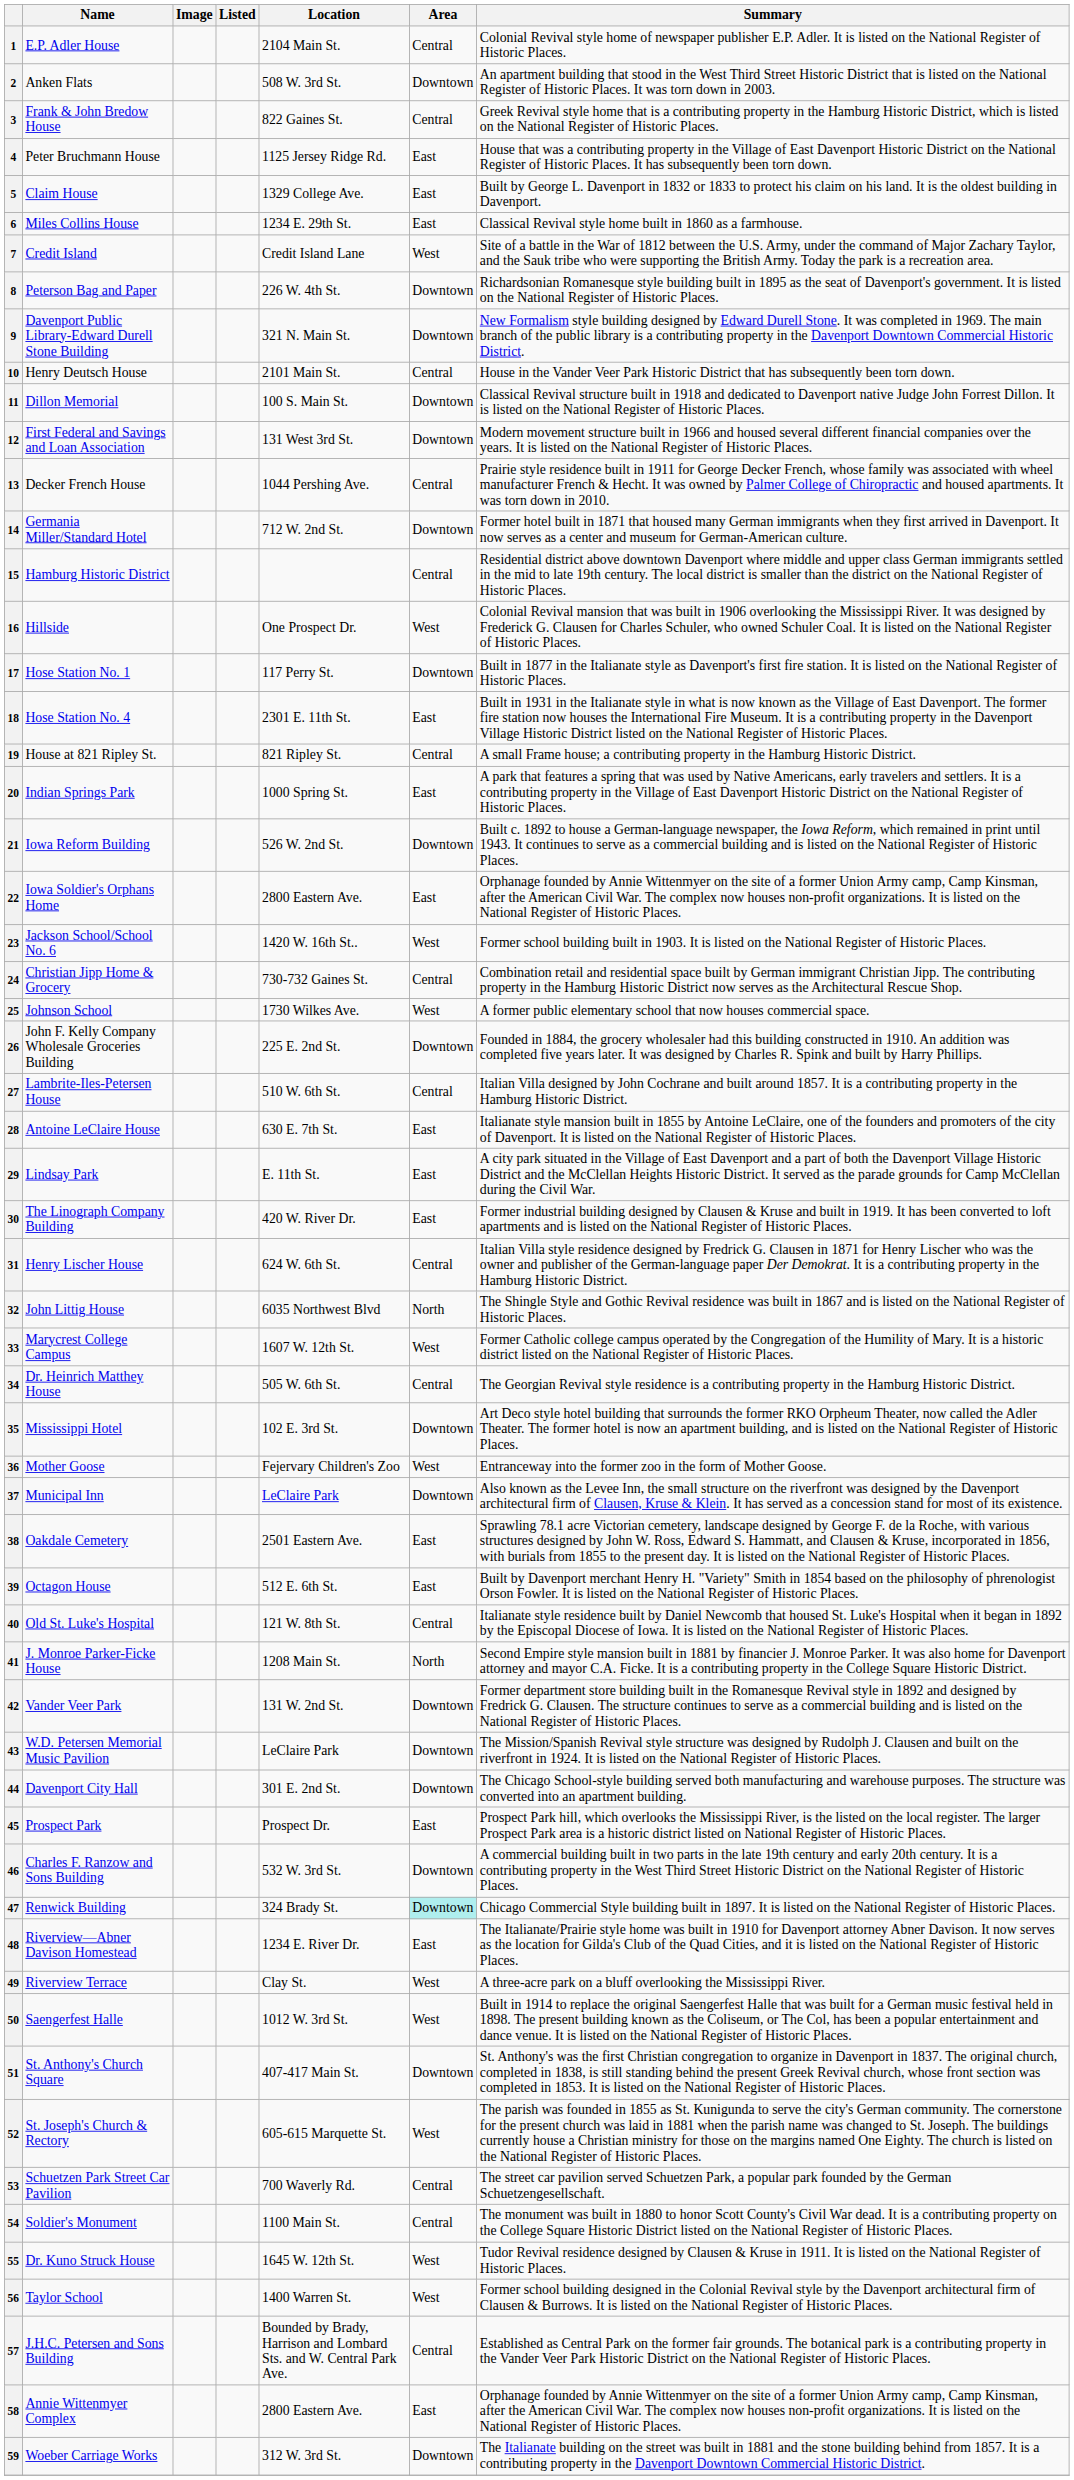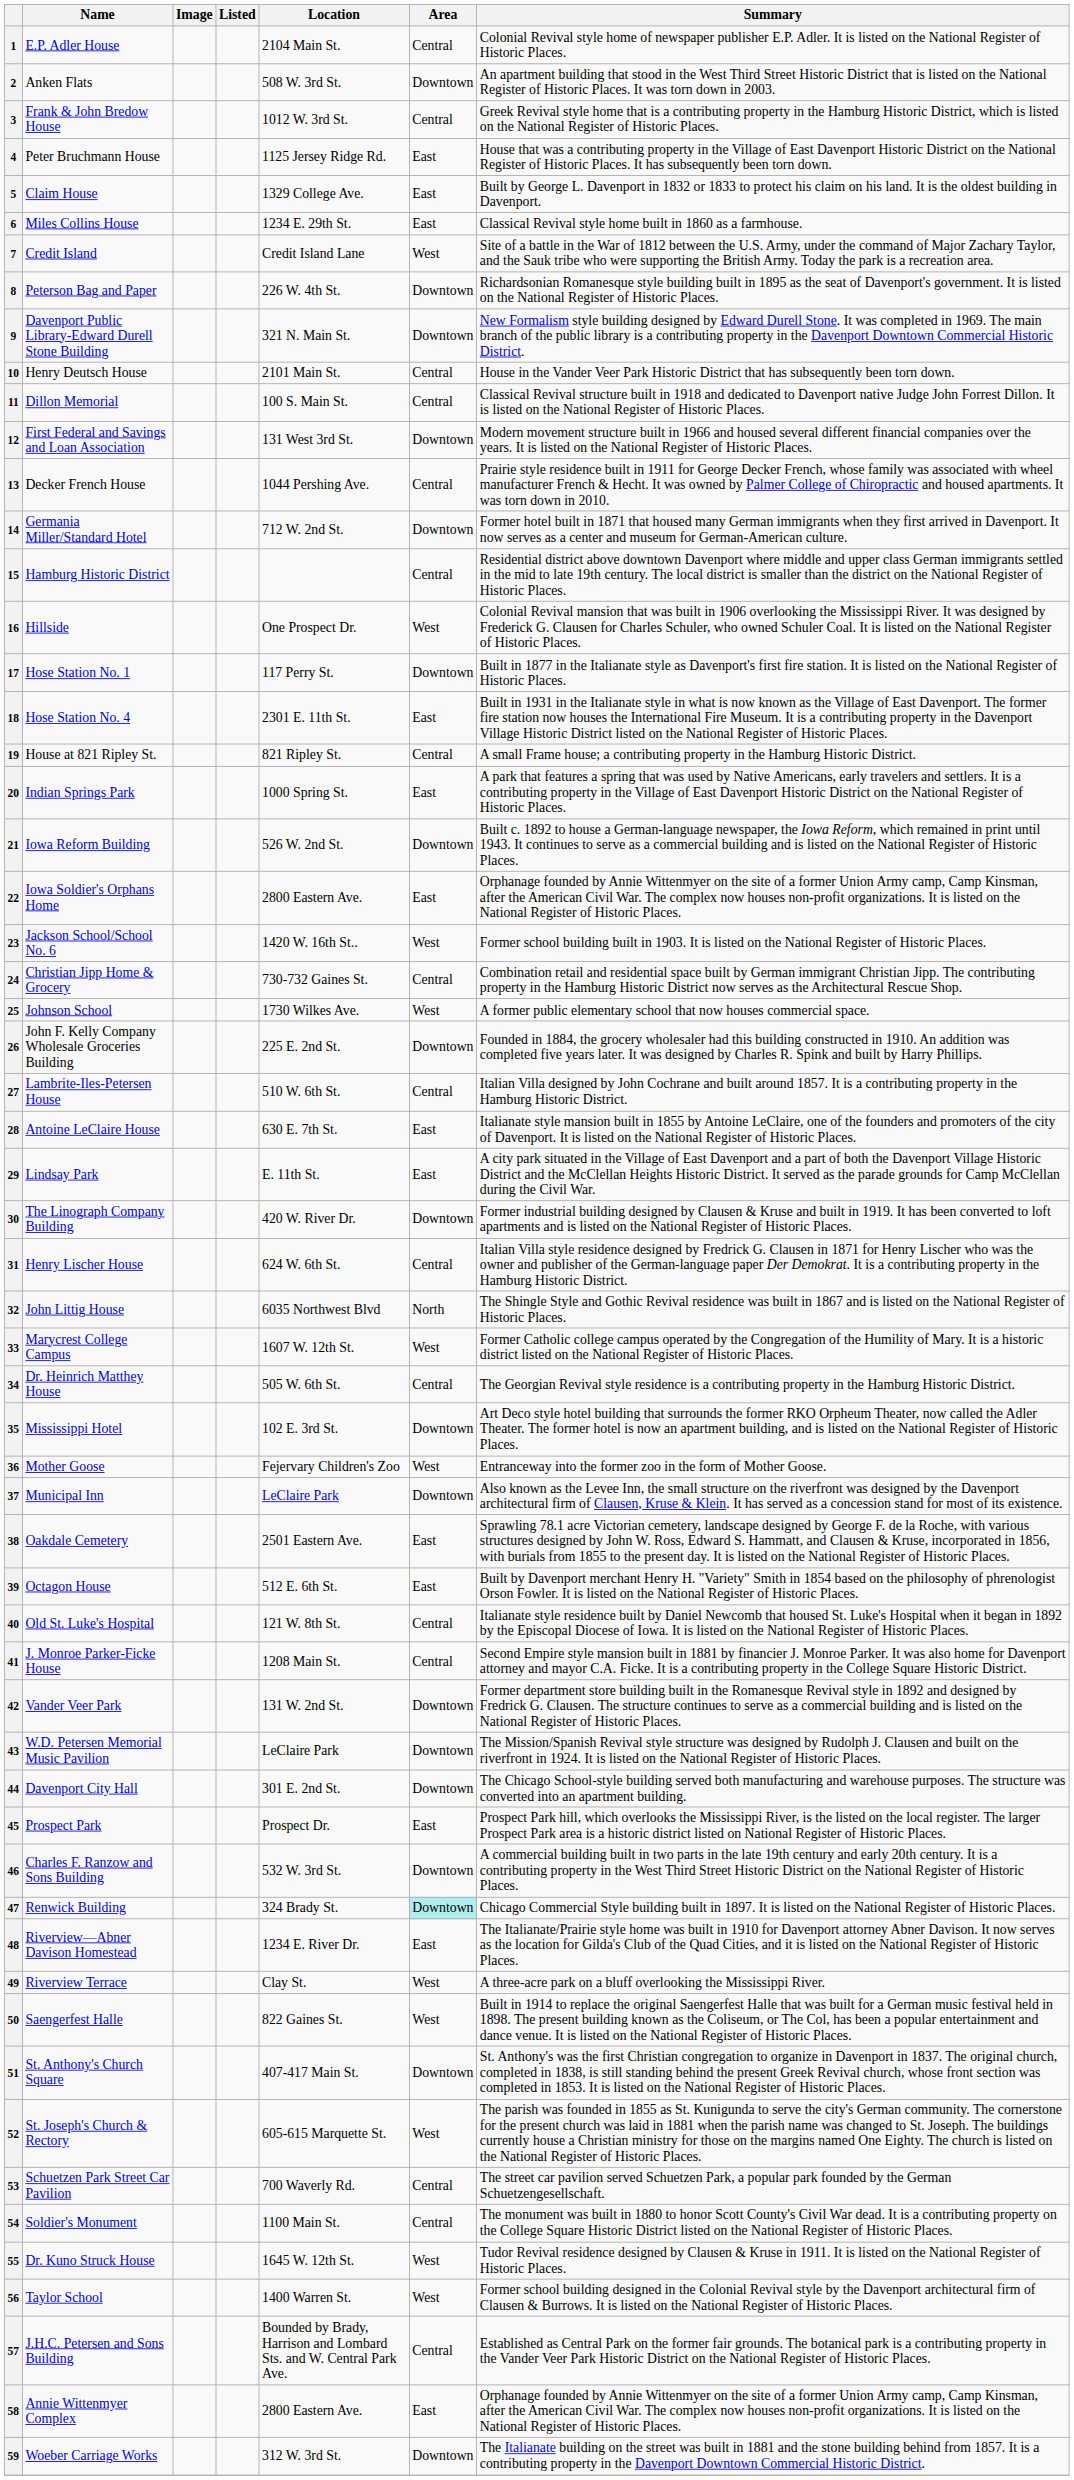(302, 119) 822 Gaines St. -> (305, 119) 1012 W. 3rd St.
(443, 402) Downtown -> (433, 402) Central
(424, 1219) East -> (443, 1219) Downtown
(428, 1660) North -> (433, 1660) Central
(305, 2019) 1012 W. 3rd St. -> (302, 2019) 822 Gaines St.
